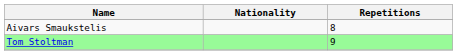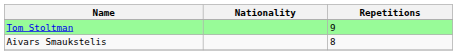rows swapped: (40, 42) <-> (57, 27)
